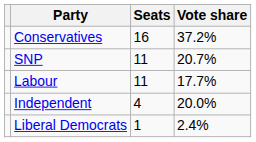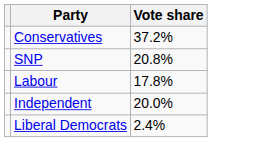- column: (152, 15)
(197, 59) 20.7% -> (153, 59) 20.8%
(197, 81) 17.7% -> (153, 81) 17.8%
